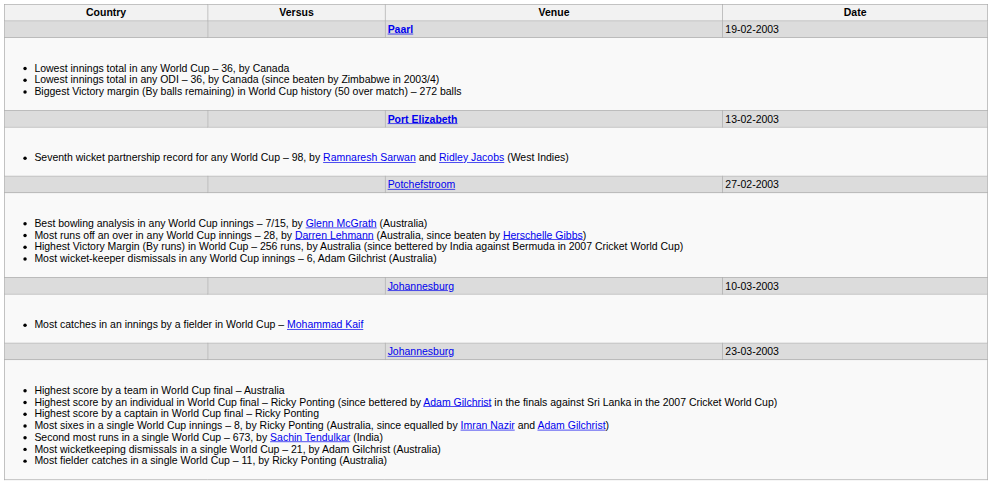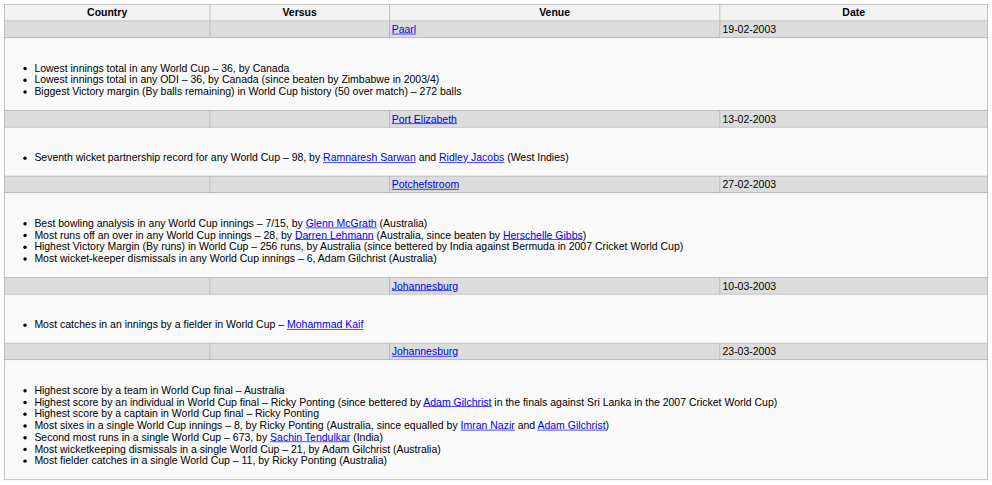(400, 29) bold -> (404, 29) normal
(423, 119) bold -> (424, 119) normal
